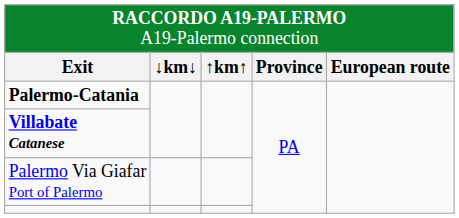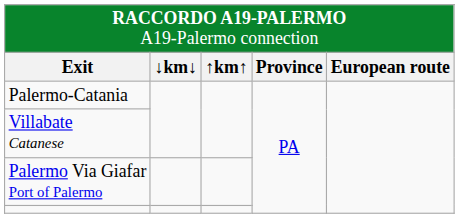(74, 94) bold -> (68, 94) normal
(43, 133) bold -> (41, 133) normal
